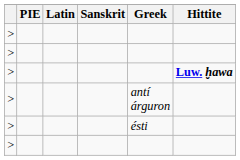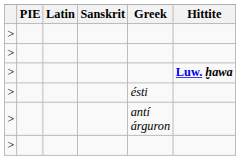(150, 99) antí árguron -> (139, 92) ésti
(139, 125) ésti -> (150, 118) antí árguron
